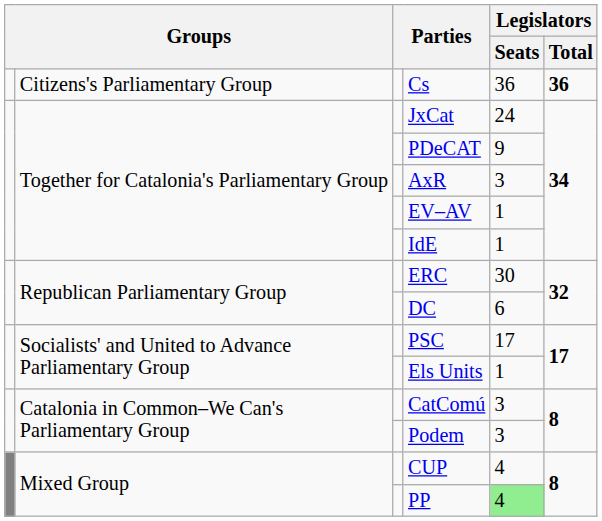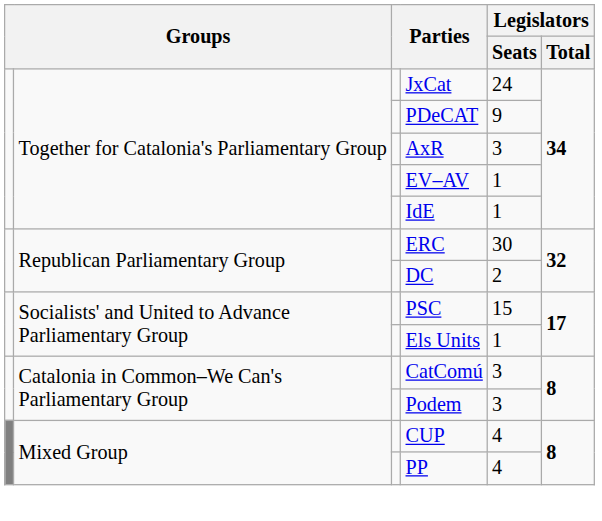- row: (419, 84)
(500, 308) 6 -> (497, 276) 2
(505, 340) 17 -> (502, 308) 15
(500, 500) lightgreen background -> (497, 468) no background
